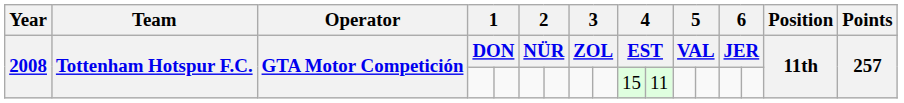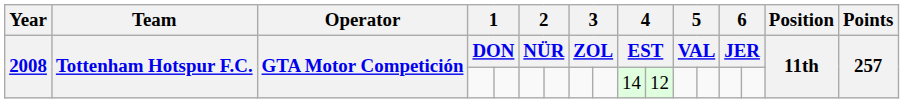(632, 82) 15 -> (632, 82) 14
(659, 82) 11 -> (659, 82) 12
